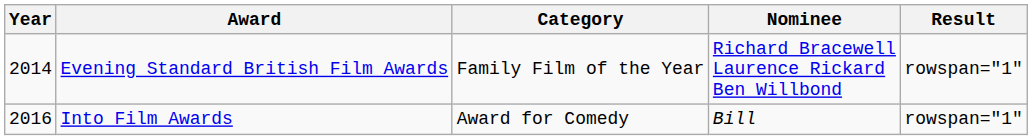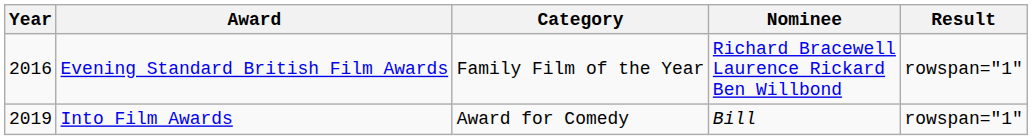(31, 69) 2014 -> (31, 69) 2016
(31, 119) 2016 -> (31, 119) 2019
